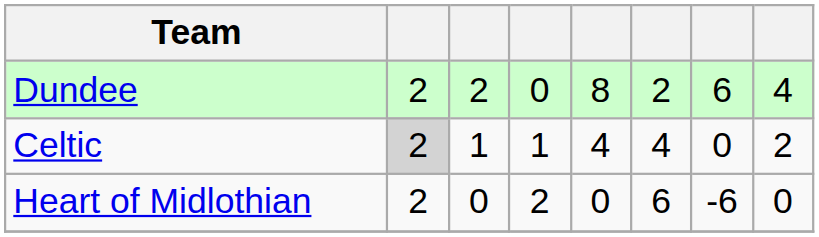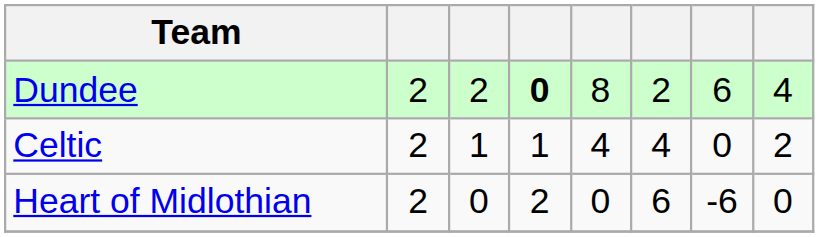(540, 88) normal -> (540, 88) bold
(418, 145) lightgrey background -> (418, 145) no background
